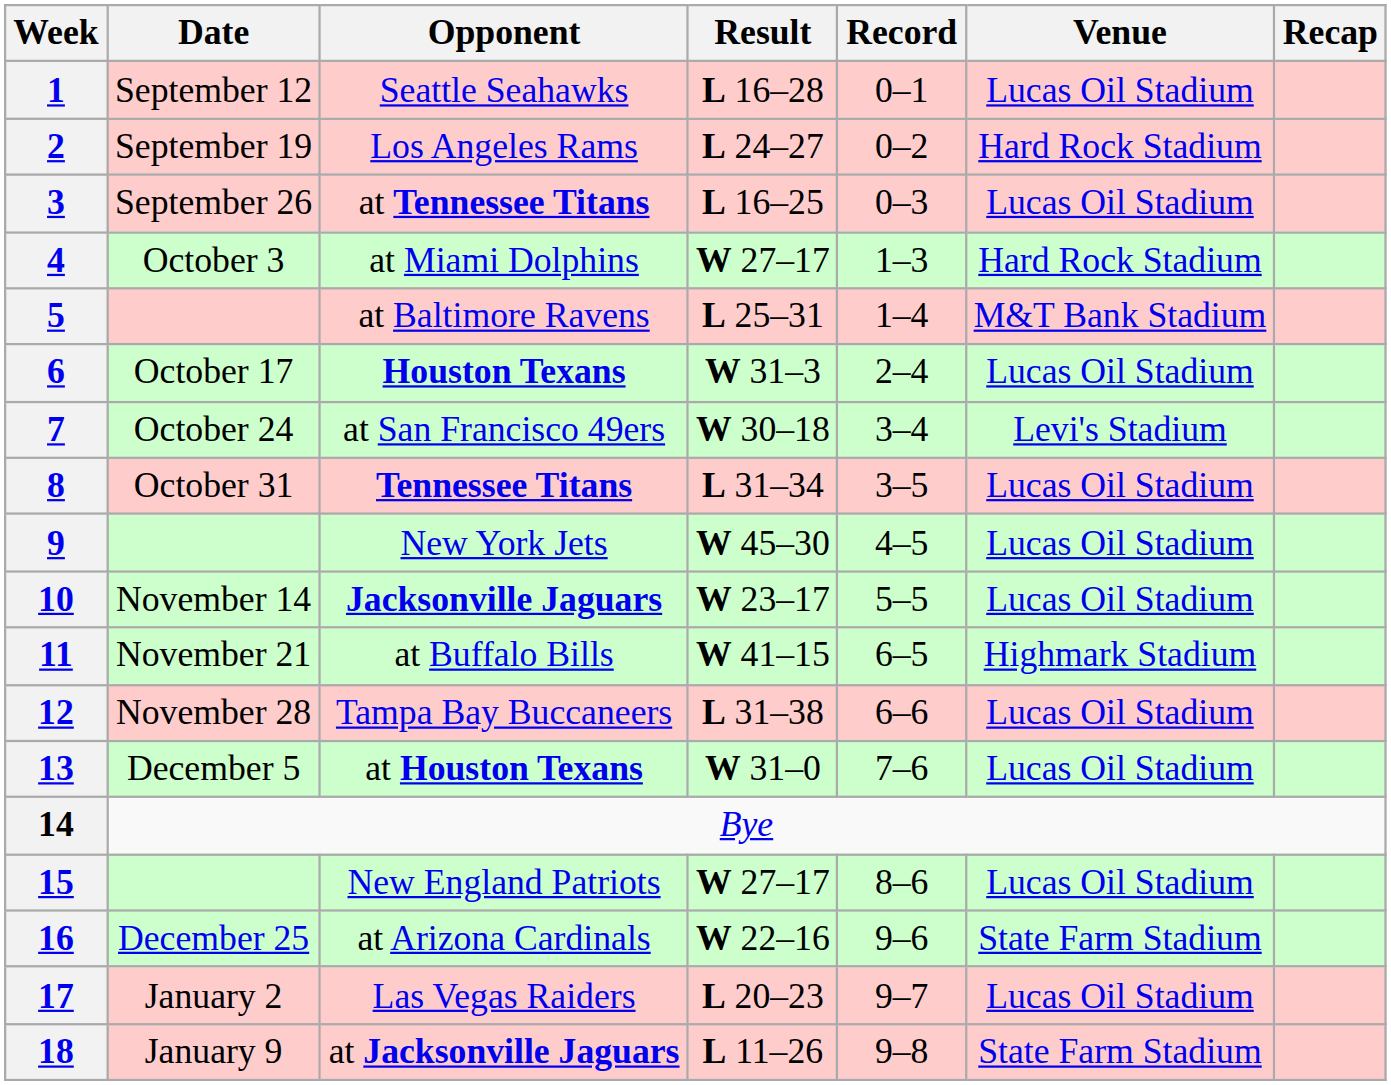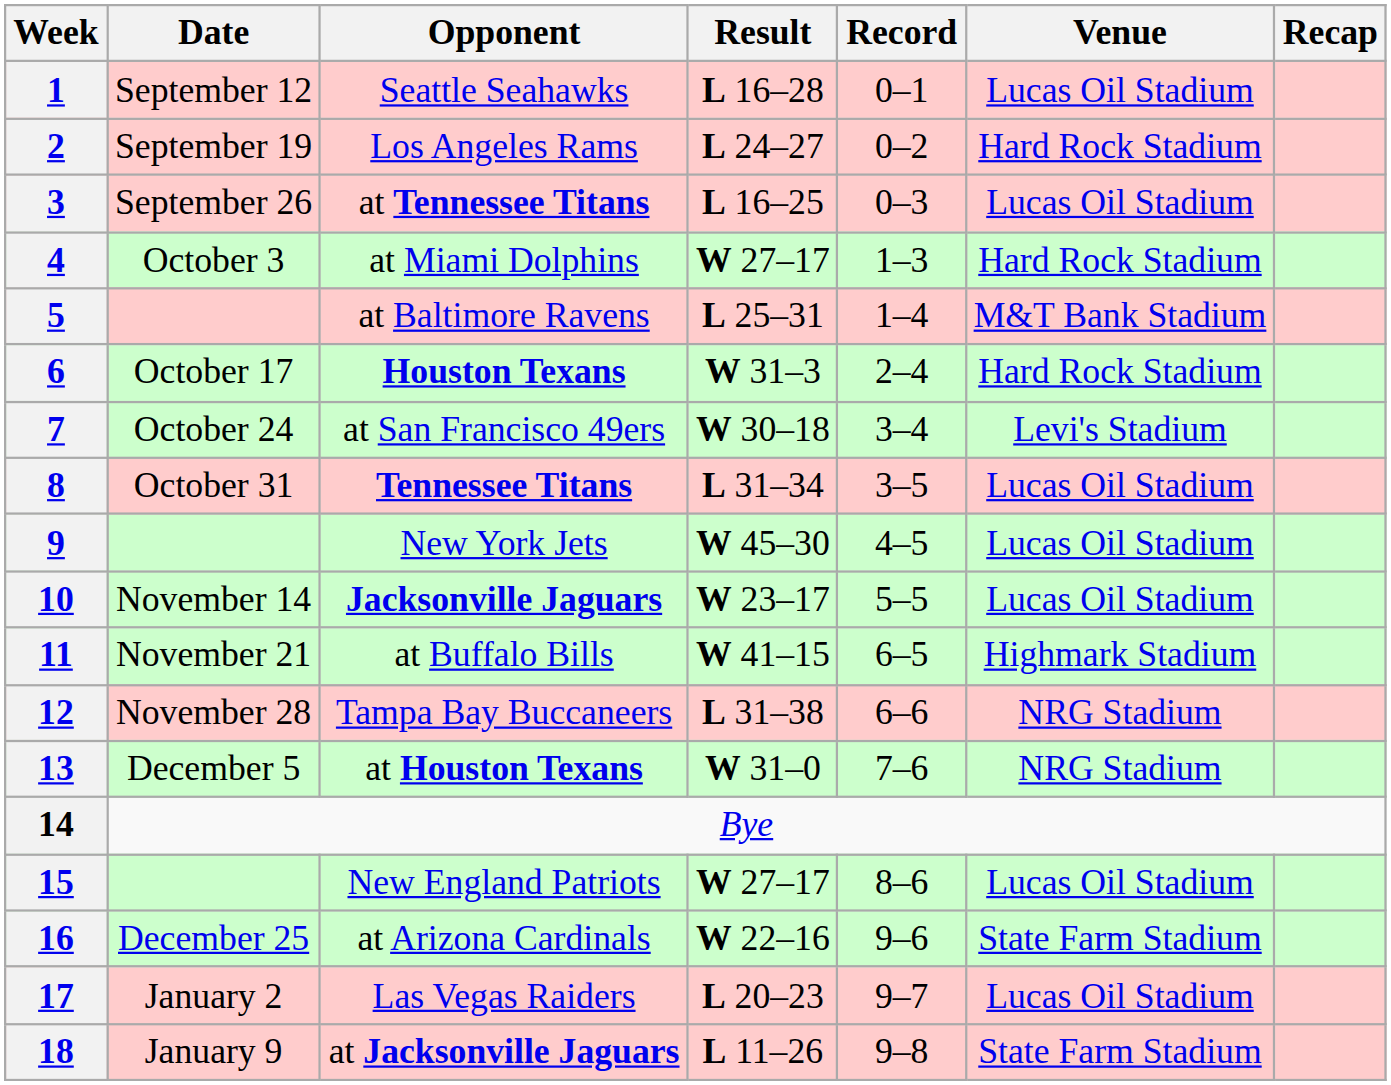(1120, 372) Lucas Oil Stadium -> (1120, 372) Hard Rock Stadium
(1120, 711) Lucas Oil Stadium -> (1120, 711) NRG Stadium
(1120, 768) Lucas Oil Stadium -> (1120, 768) NRG Stadium
